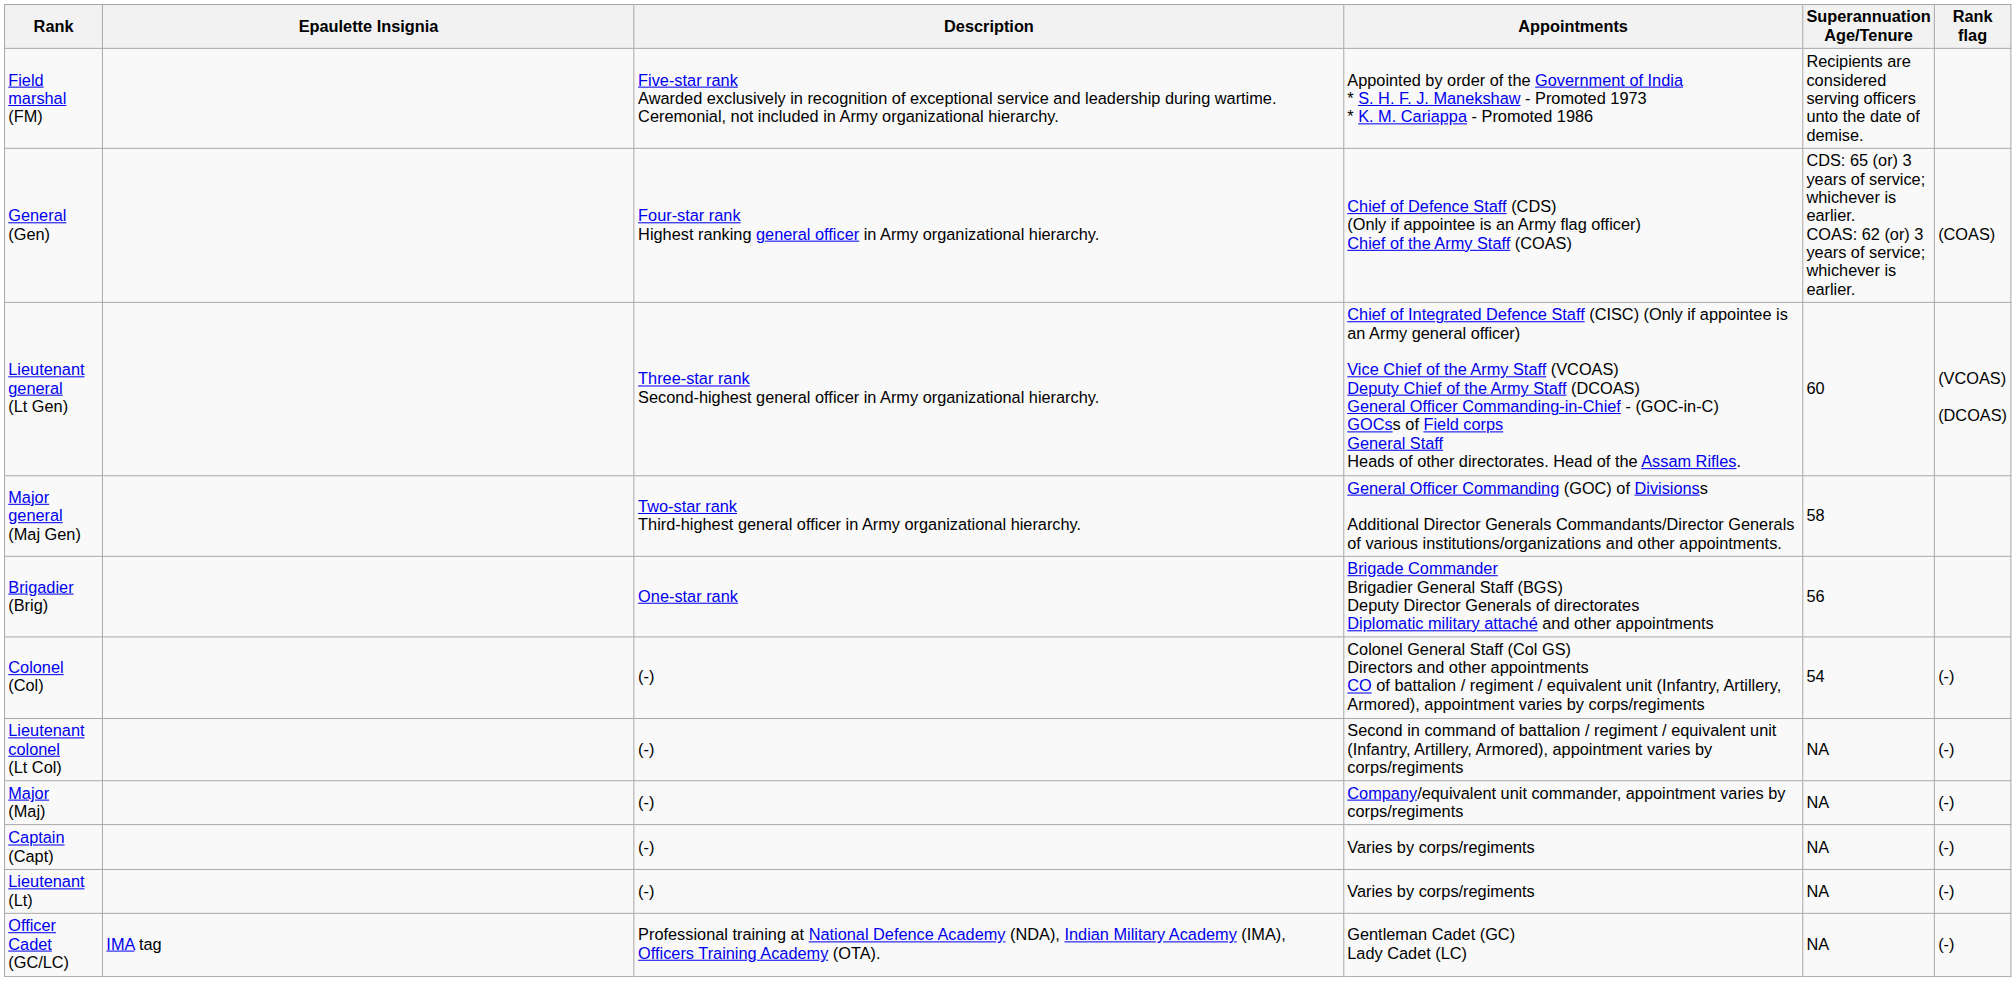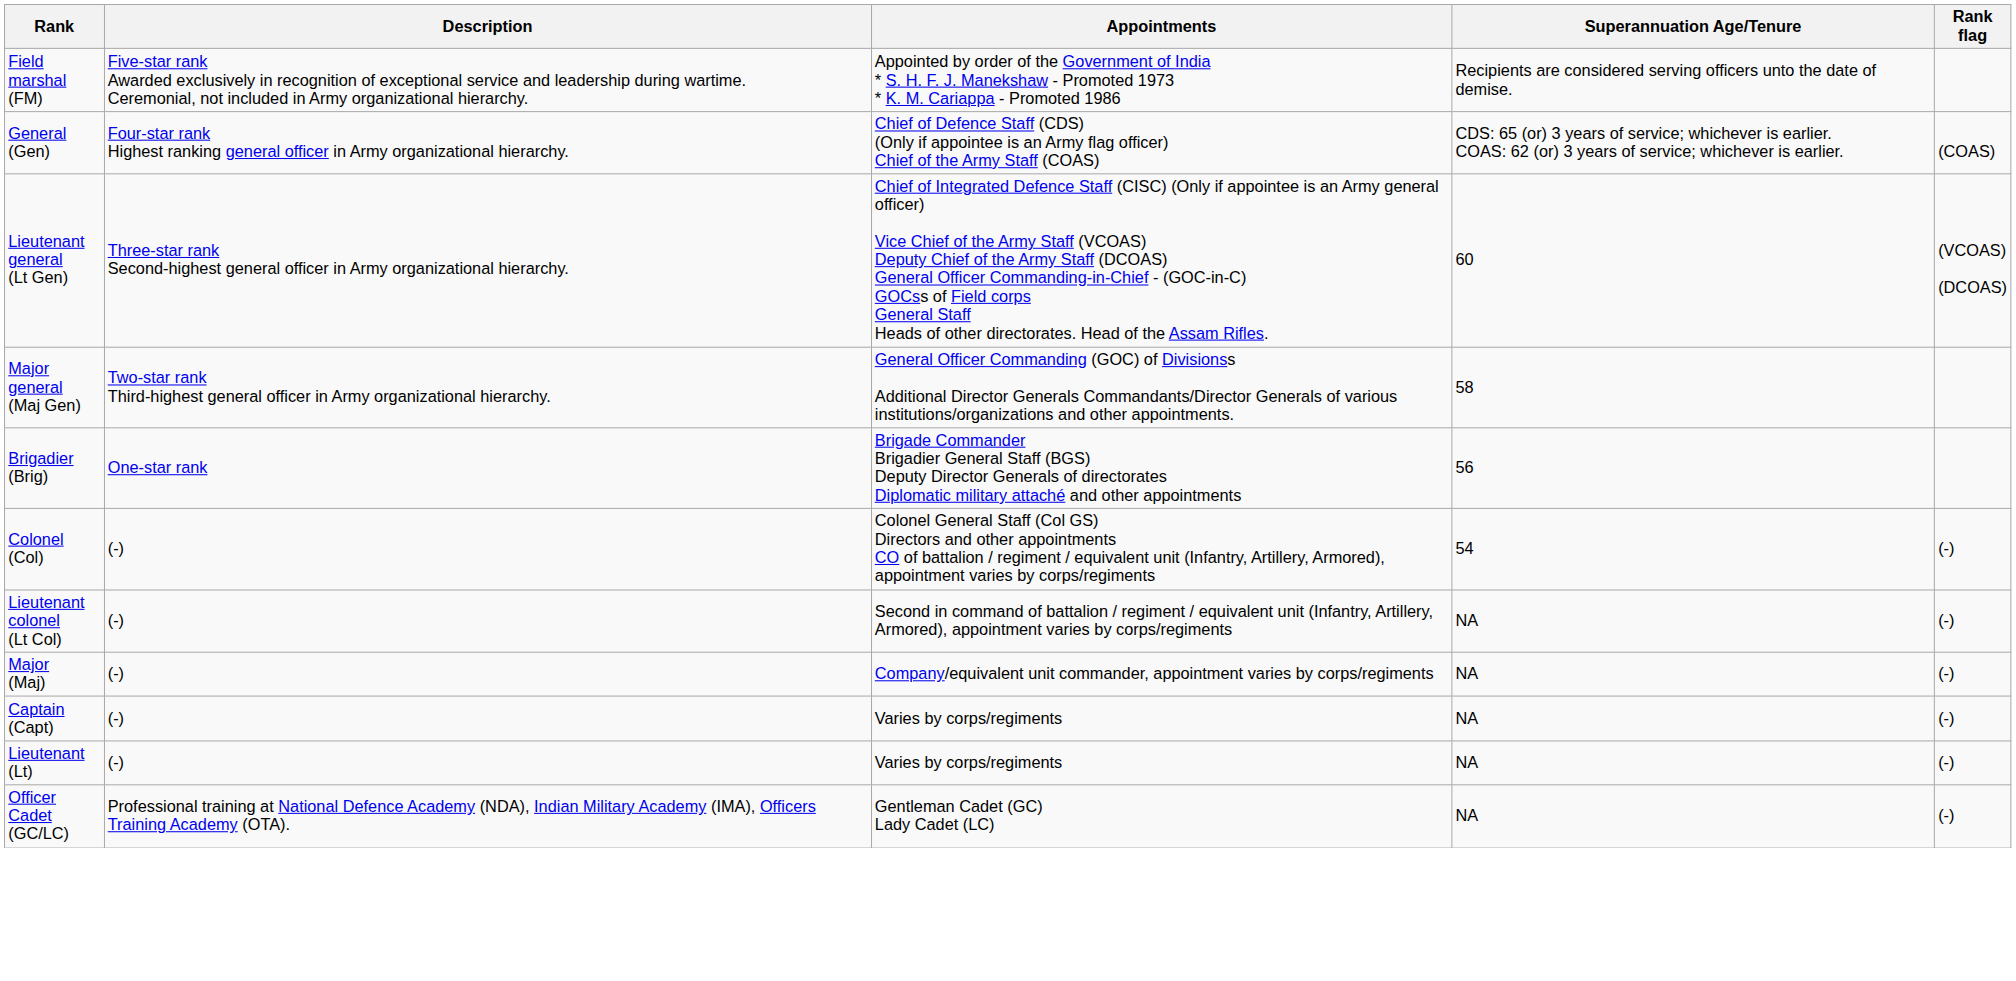- column: (368, 26)
